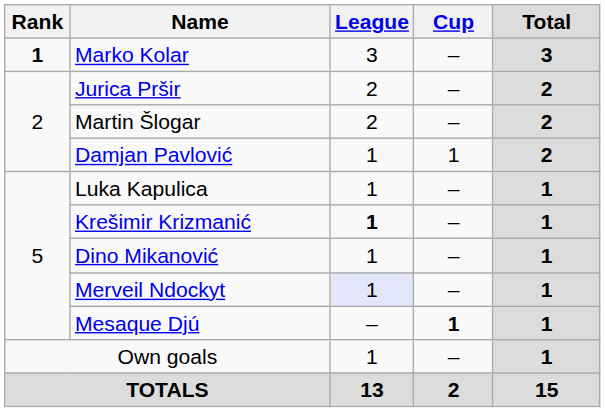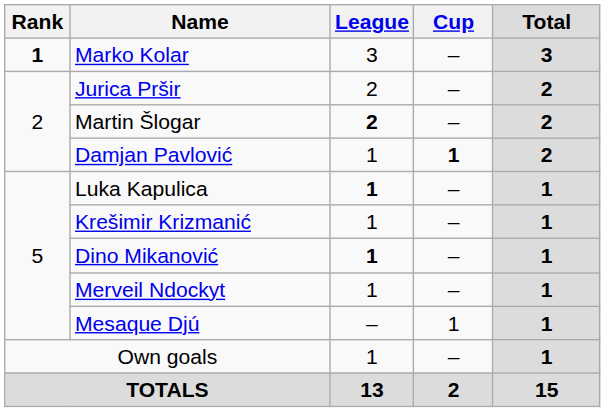(372, 122) normal -> (372, 122) bold
(454, 155) normal -> (454, 155) bold
(372, 189) normal -> (372, 189) bold
(372, 222) bold -> (372, 222) normal
(372, 256) normal -> (372, 256) bold
(372, 289) lavender background -> (372, 289) no background
(454, 323) bold -> (454, 323) normal
